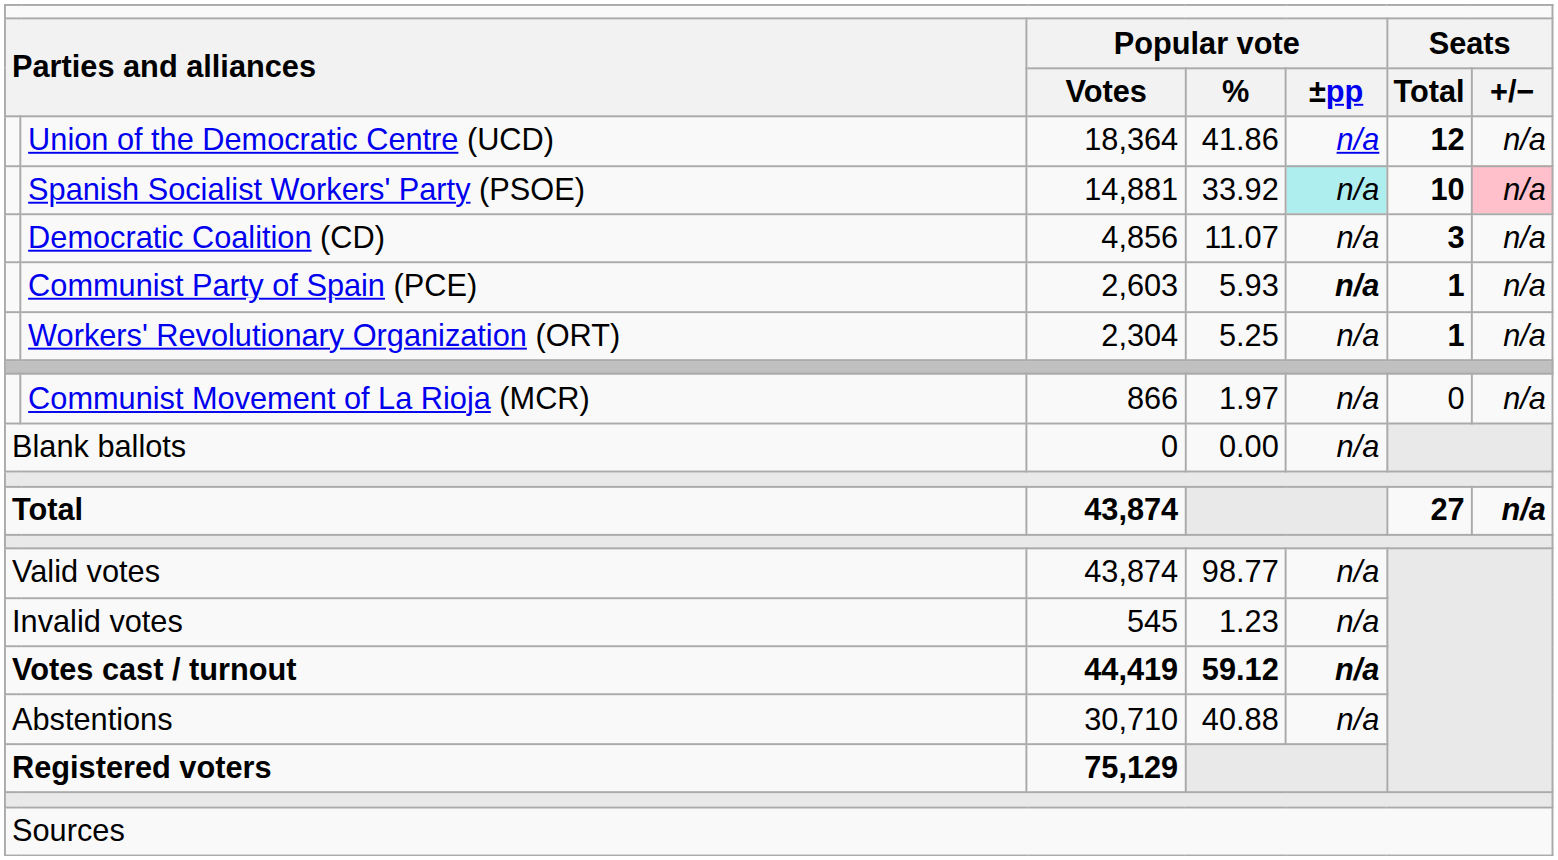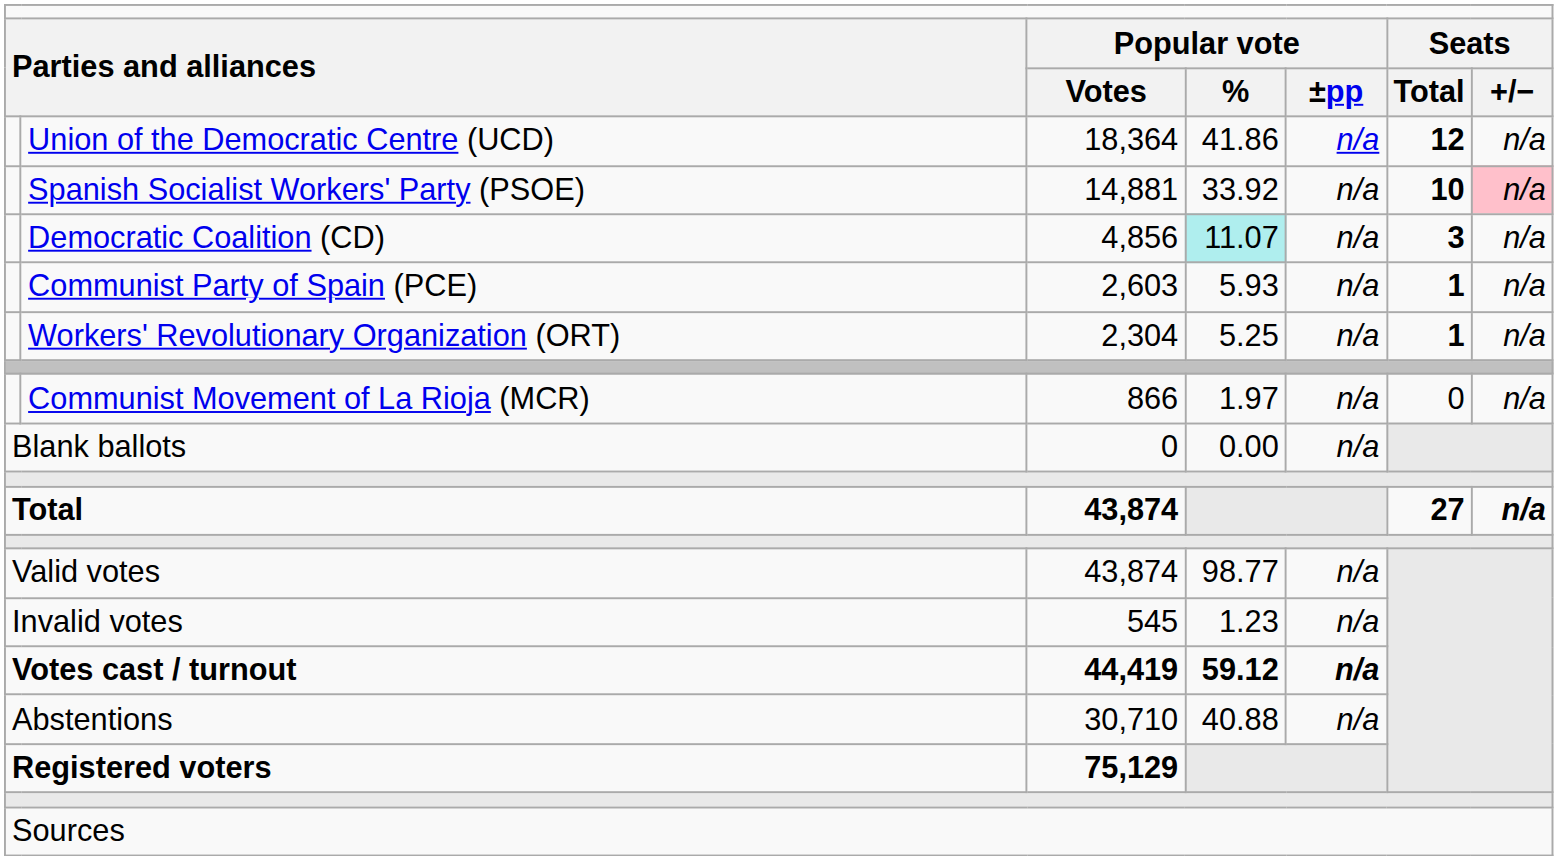(1358, 189) paleturquoise background -> (1358, 189) no background
(1241, 237) no background -> (1241, 237) paleturquoise background
(1357, 286) bold -> (1358, 286) normal
